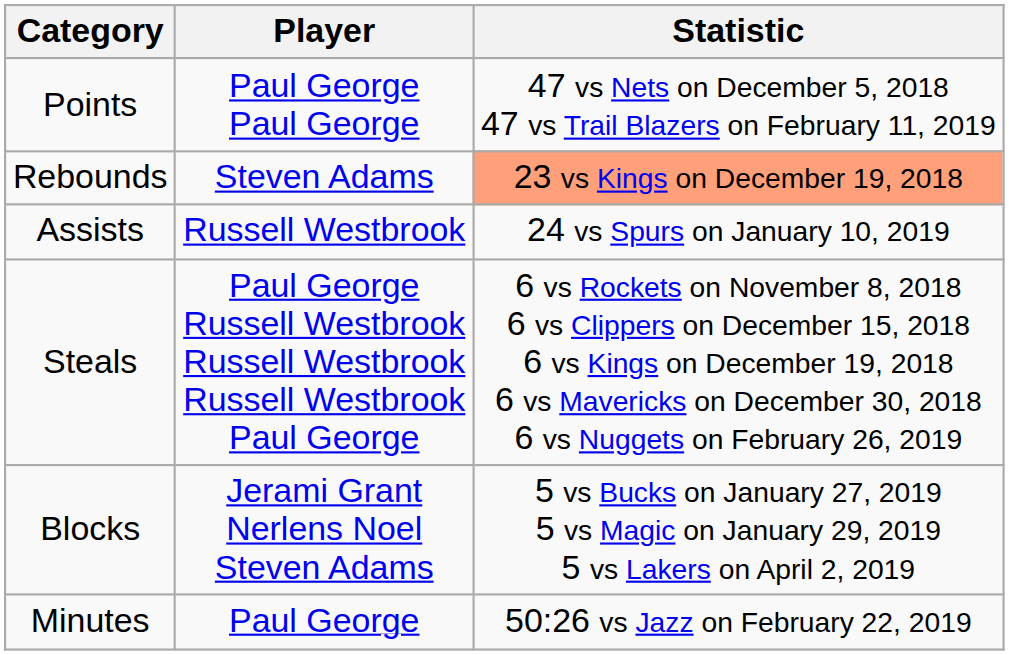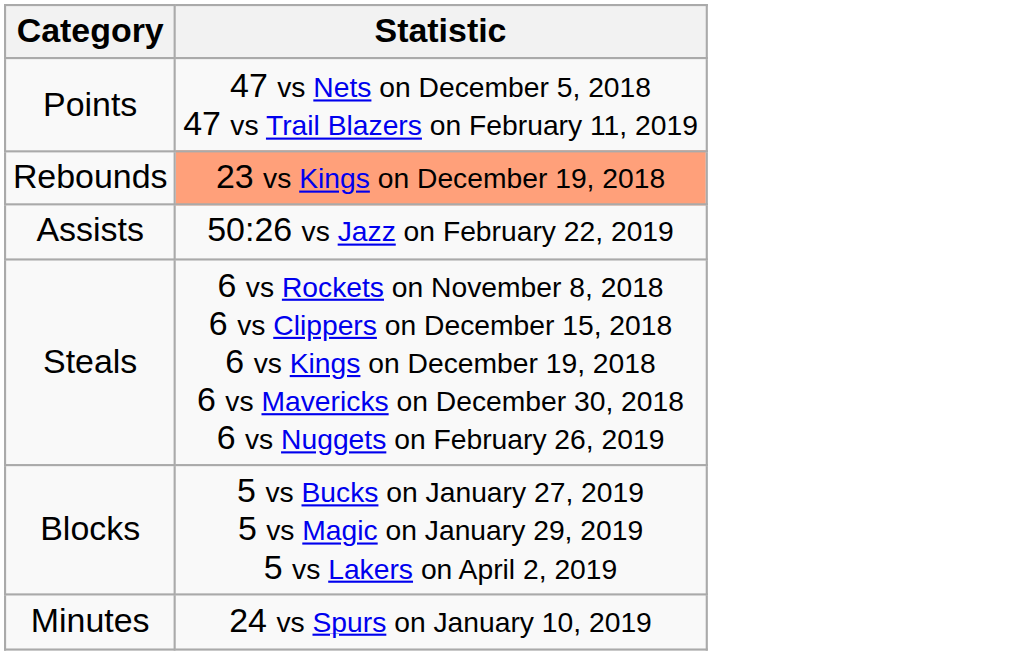- column: (324, 31)
(738, 230) 24 vs Spurs on January 10, 2019 -> (441, 230) 50:26 vs Jazz on February 22, 2019
(738, 621) 50:26 vs Jazz on February 22, 2019 -> (441, 621) 24 vs Spurs on January 10, 2019
